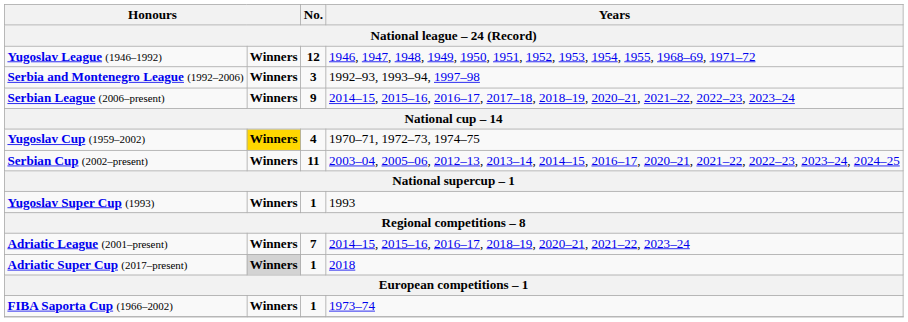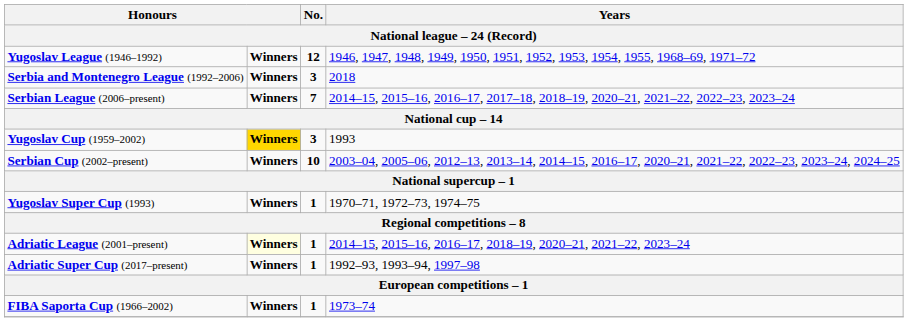(404, 77) 1992–93, 1993–94, 1997–98 -> (342, 77) 2018
(313, 98) 9 -> (313, 98) 7
(313, 139) 4 -> (313, 139) 3
(404, 139) 1970–71, 1972–73, 1974–75 -> (342, 139) 1993
(313, 160) 11 -> (313, 160) 10
(342, 202) 1993 -> (404, 202) 1970–71, 1972–73, 1974–75
(274, 243) no background -> (274, 243) lightyellow background
(313, 243) 7 -> (313, 243) 1
(274, 264) lightgrey background -> (274, 264) no background
(342, 264) 2018 -> (404, 264) 1992–93, 1993–94, 1997–98
